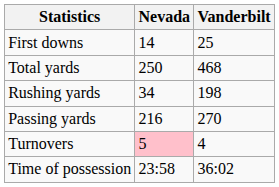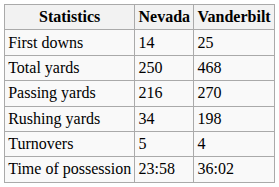rows swapped: (54, 93) <-> (52, 118)
(143, 144) pink background -> (143, 144) no background
